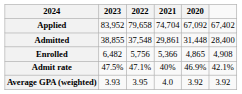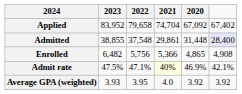(223, 40) no background -> (223, 40) lavender background
(168, 68) no background -> (168, 68) lightyellow background
